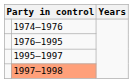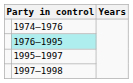(38, 41) no background -> (38, 41) paleturquoise background
(38, 71) lightsalmon background -> (38, 71) no background
